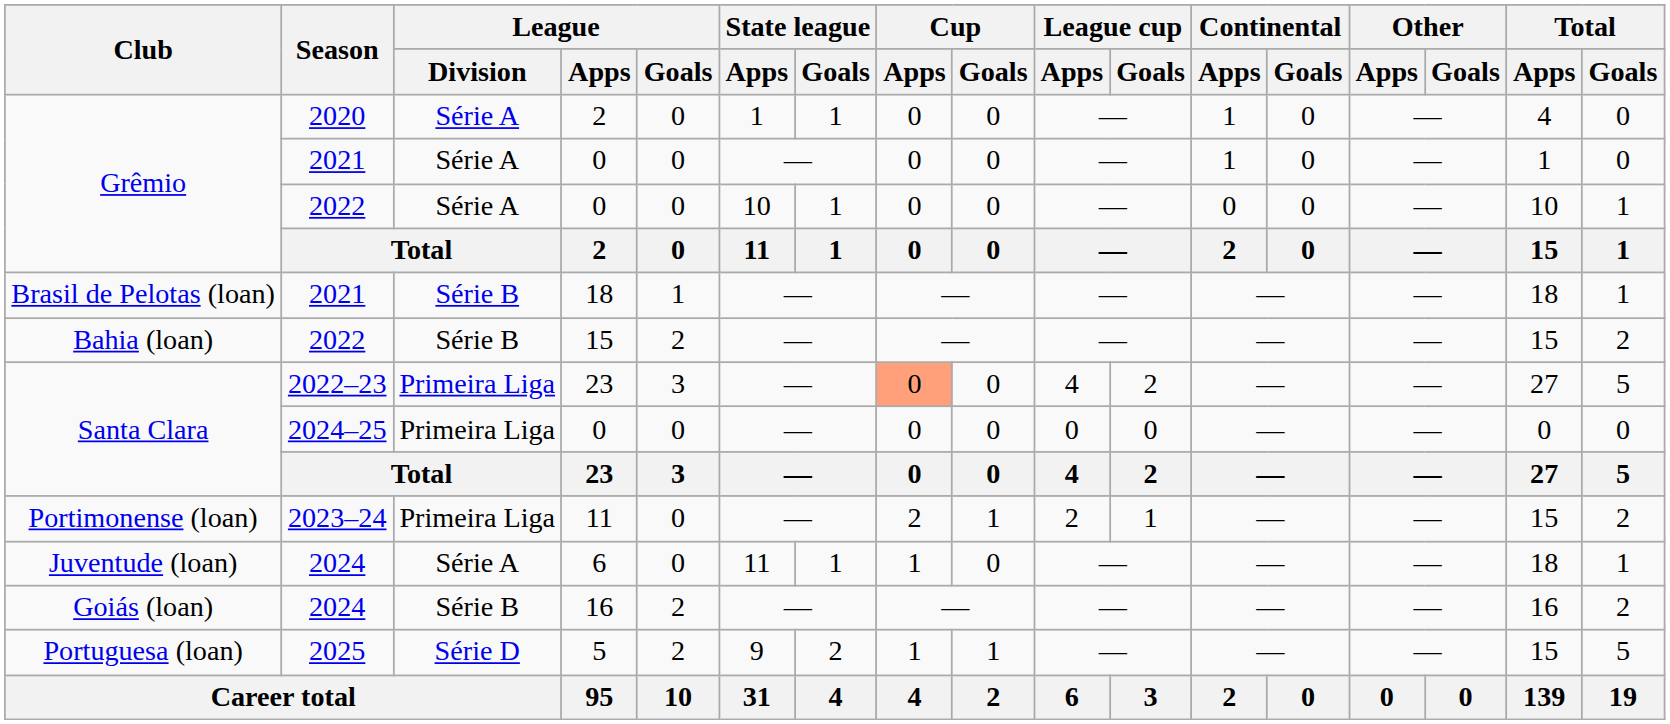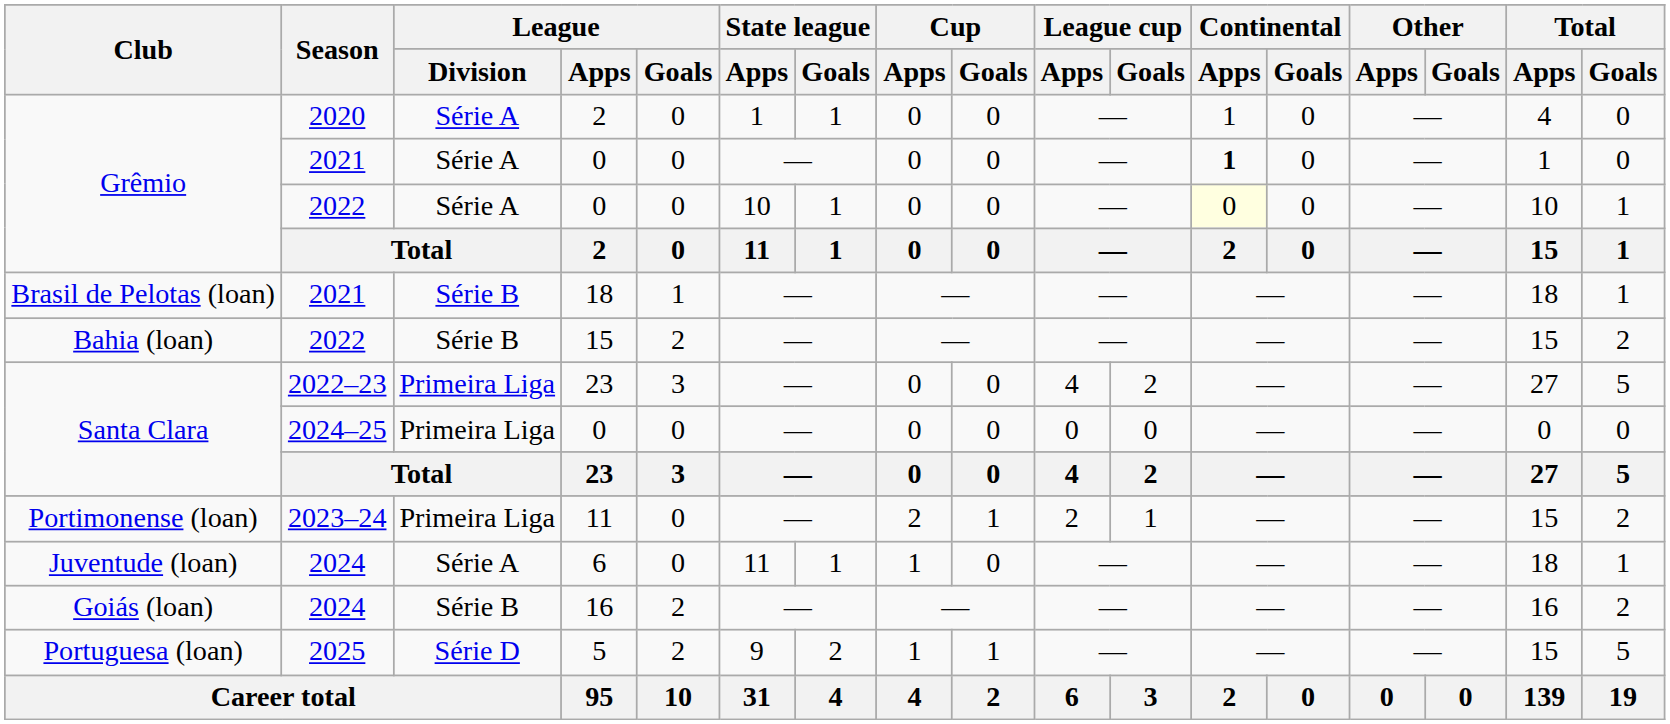(1229, 160) normal -> (1229, 160) bold
(1229, 205) no background -> (1229, 205) lightyellow background
(914, 384) lightsalmon background -> (914, 384) no background
